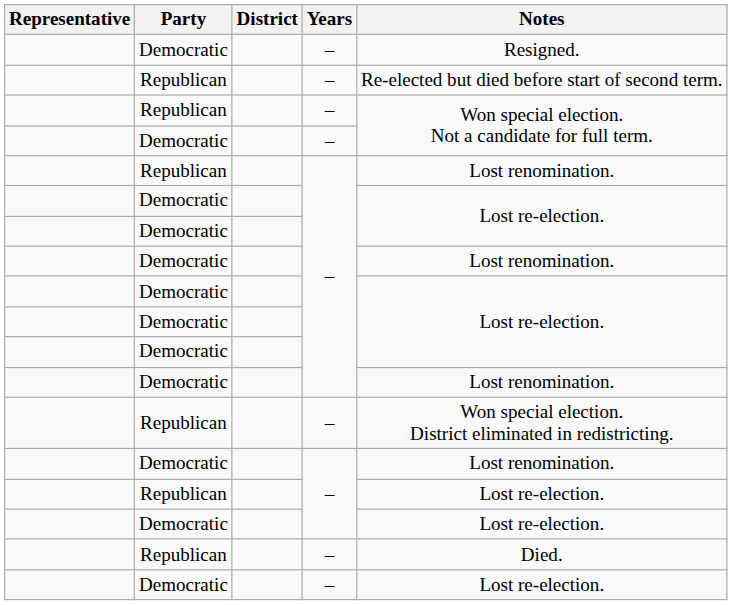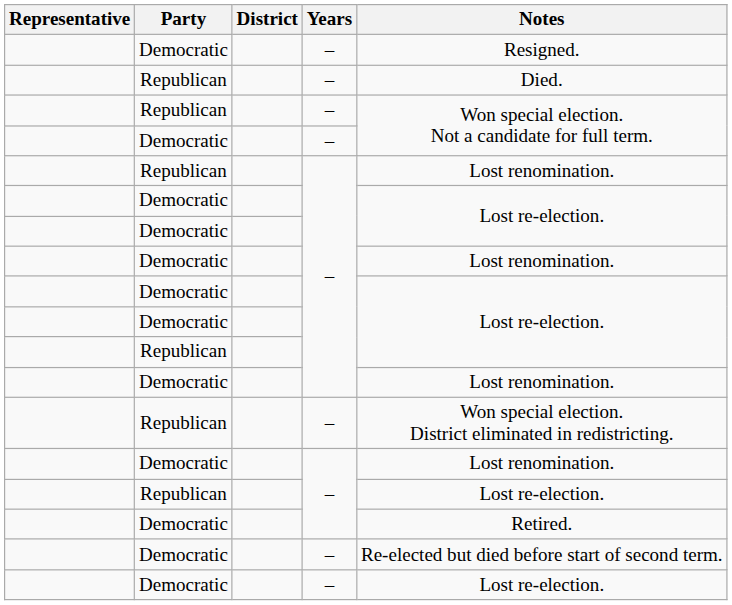(542, 79) Re-elected but died before start of second term. -> (542, 79) Died.
(183, 351) Democratic -> (183, 351) Republican
(542, 524) Lost re-election. -> (542, 524) Retired.
(183, 554) Republican -> (183, 554) Democratic
(542, 554) Died. -> (542, 554) Re-elected but died before start of second term.
